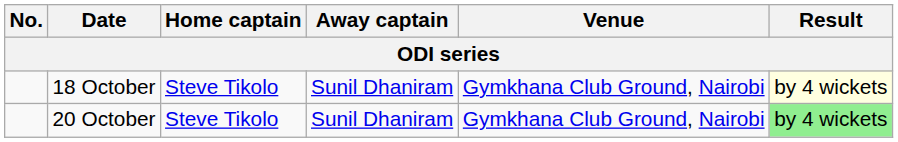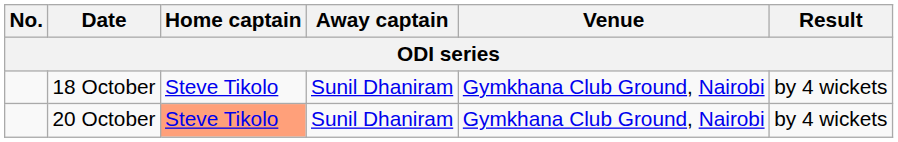(831, 86) lightyellow background -> (831, 86) no background
(222, 119) no background -> (222, 119) lightsalmon background
(831, 119) lightgreen background -> (831, 119) no background
